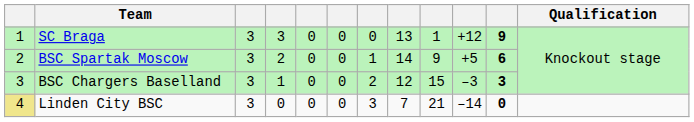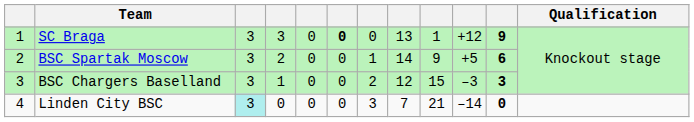(342, 38) normal -> (342, 38) bold
(20, 105) khaki background -> (20, 105) no background
(250, 105) no background -> (250, 105) paleturquoise background
